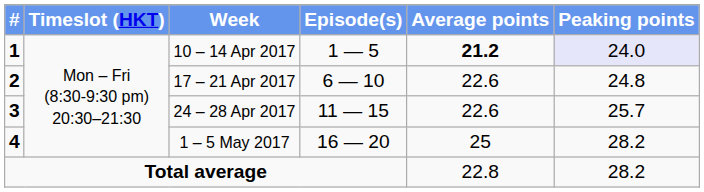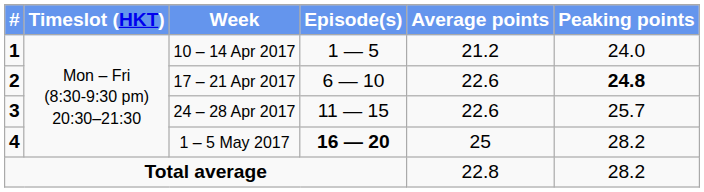(480, 50) bold -> (480, 50) normal
(626, 50) lavender background -> (626, 50) no background
(626, 80) normal -> (626, 80) bold
(353, 141) normal -> (353, 141) bold
